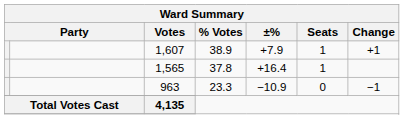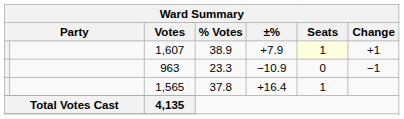(323, 50) no background -> (323, 50) lightyellow background
rows swapped: (170, 69) <-> (170, 87)
